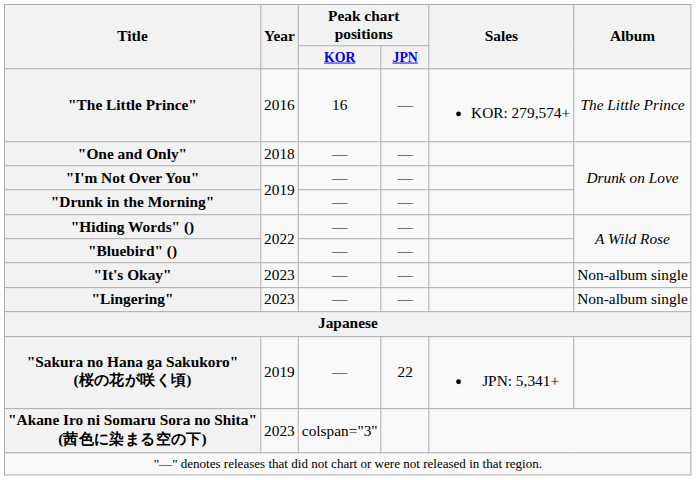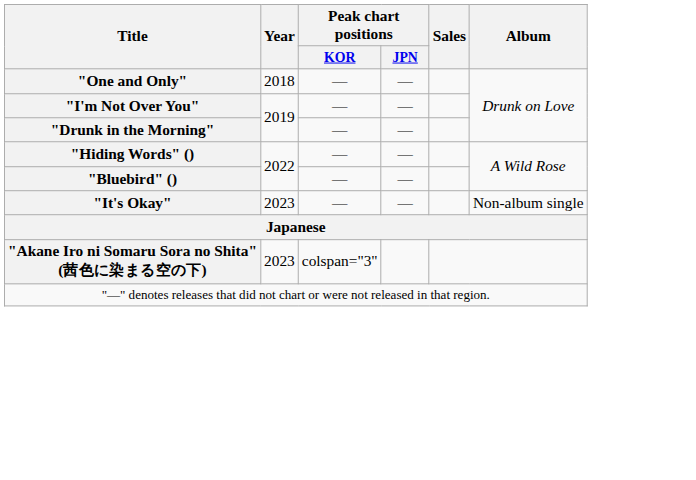- row: (132, 105)
- row: (132, 299)
- row: (132, 371)
